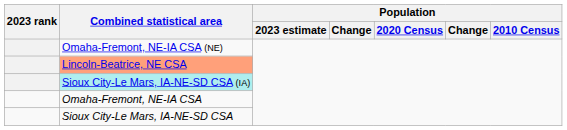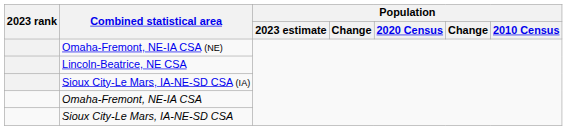(124, 64) lightsalmon background -> (124, 64) no background
(156, 82) paleturquoise background -> (156, 82) no background
